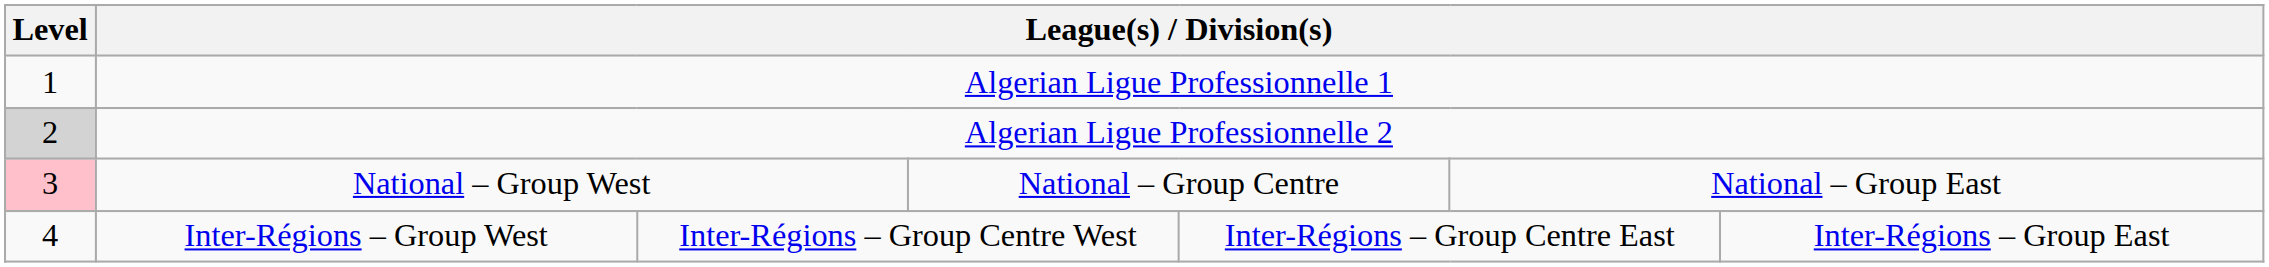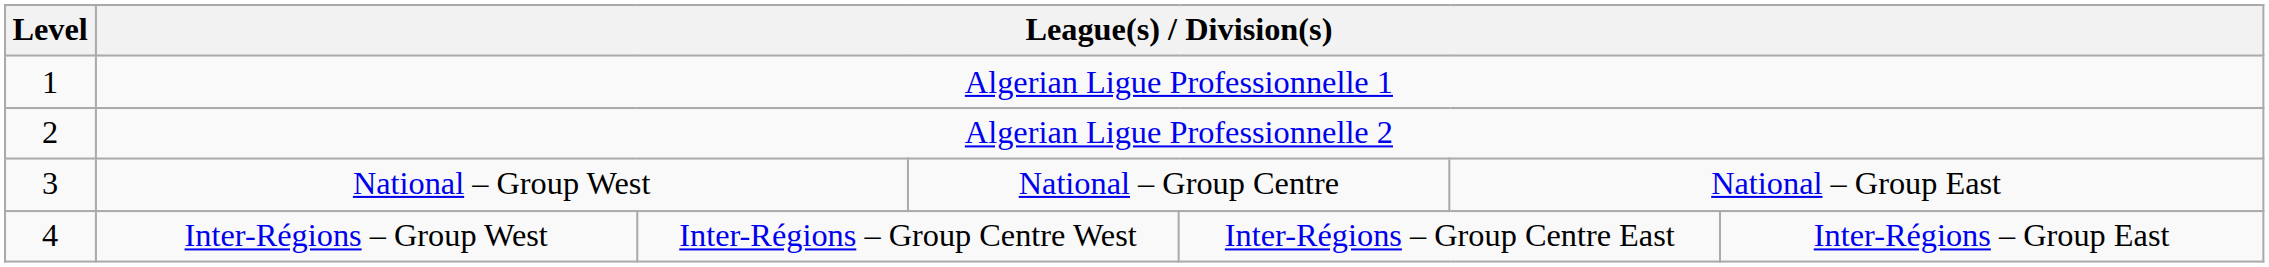(50, 132) lightgrey background -> (50, 132) no background
(50, 183) pink background -> (50, 183) no background
